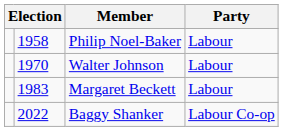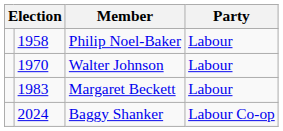(33, 114) 2022 -> (33, 114) 2024
